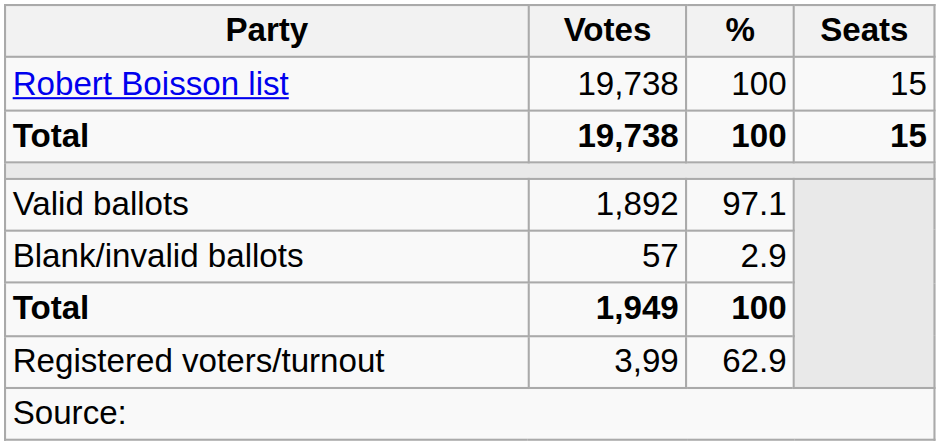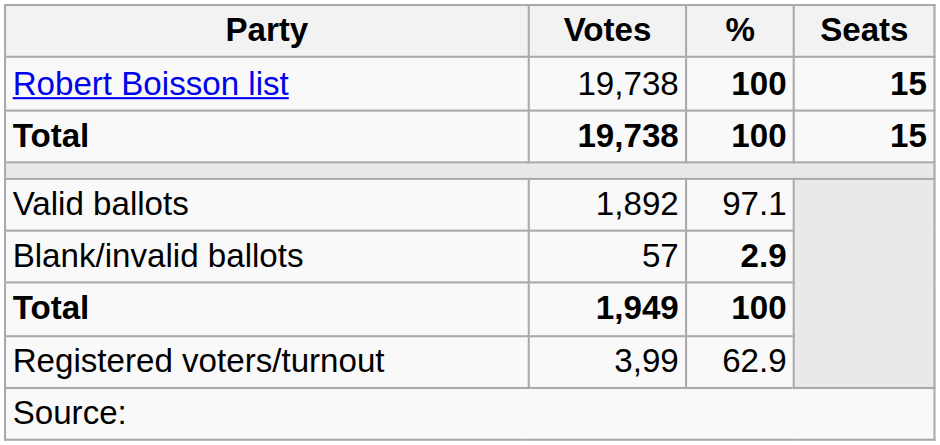(759, 83) normal -> (759, 83) bold
(908, 83) normal -> (908, 83) bold
(764, 256) normal -> (764, 256) bold
